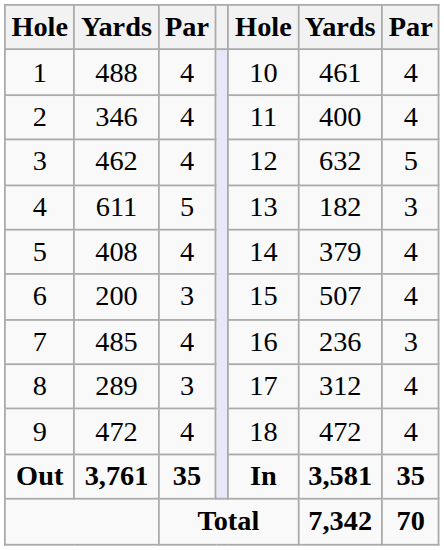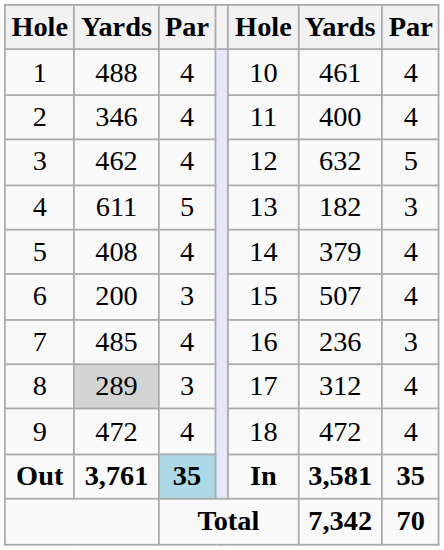(117, 386) no background -> (117, 386) lightgrey background
(187, 476) no background -> (187, 476) lightblue background
